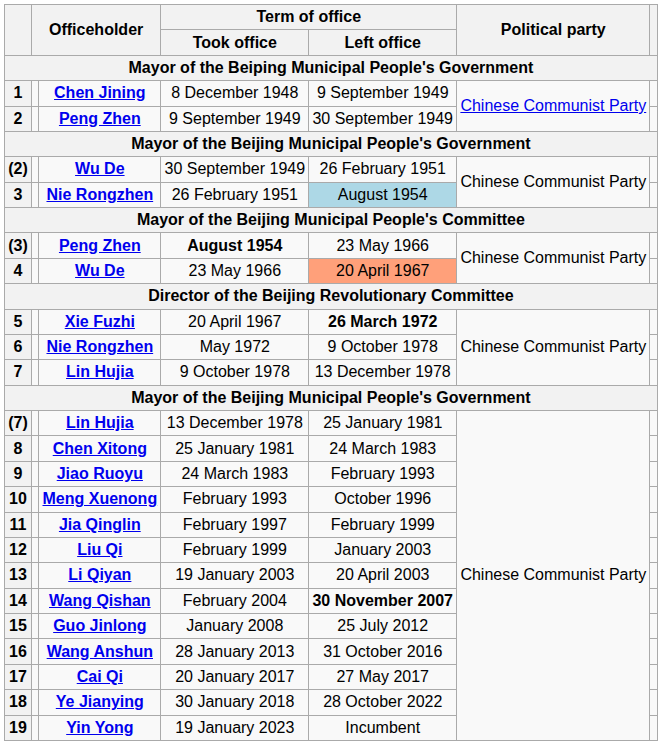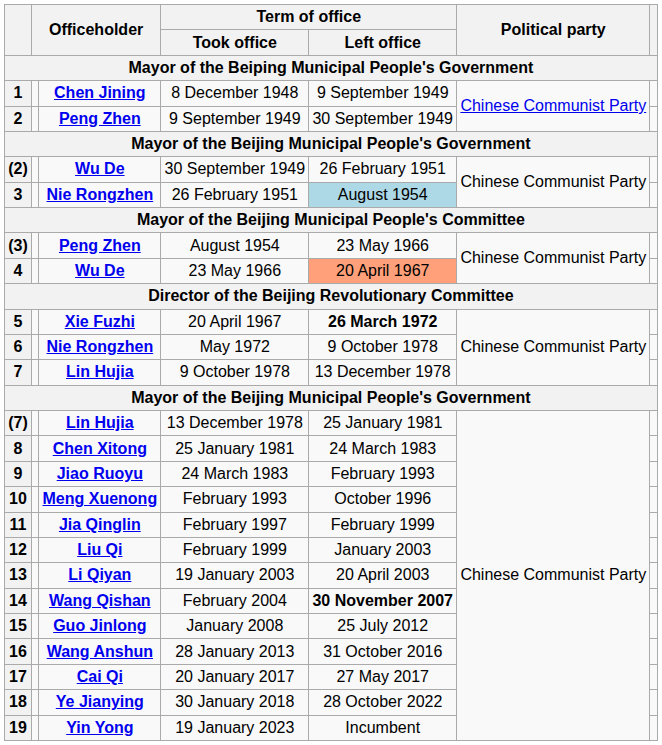(235, 245) bold -> (235, 245) normal
